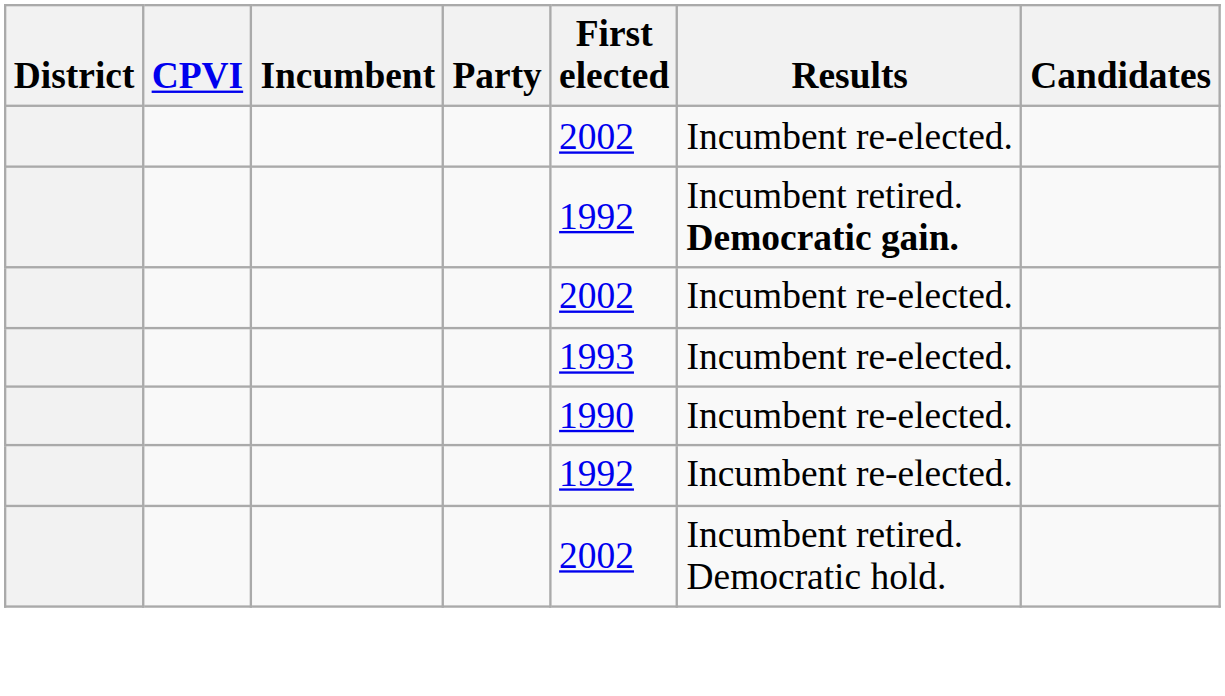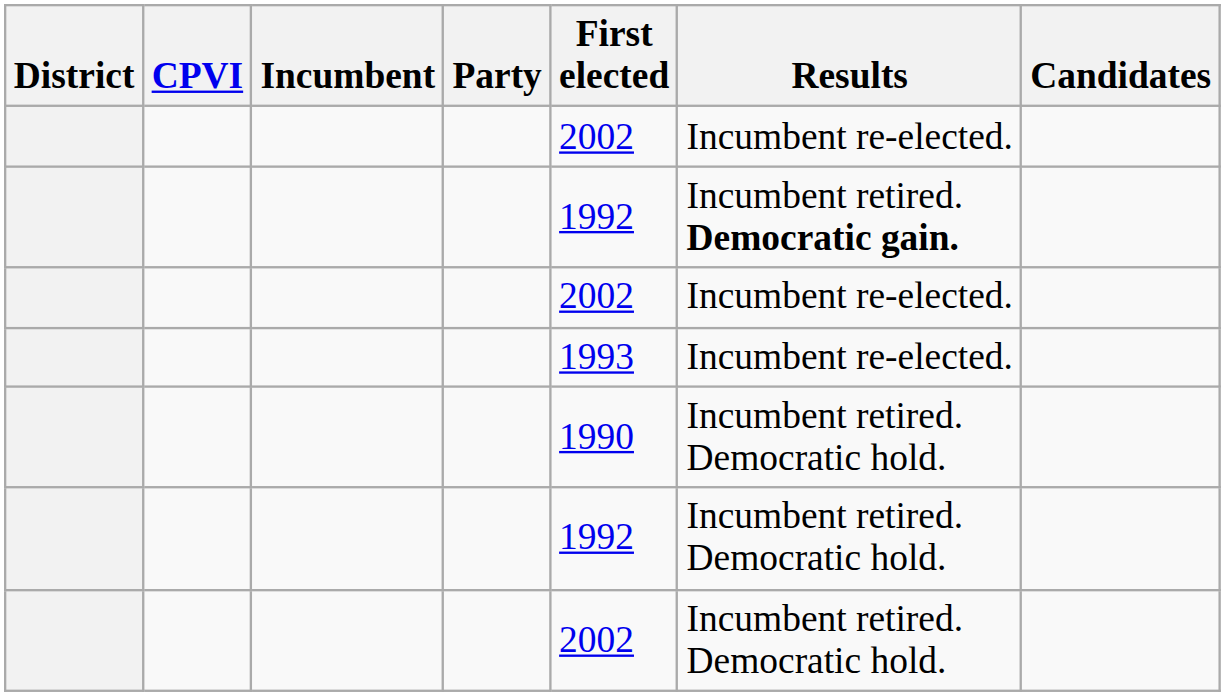(850, 415) Incumbent re-elected. -> (825, 436) Incumbent retired. Democratic hold.
(850, 474) Incumbent re-elected. -> (825, 537) Incumbent retired. Democratic hold.
